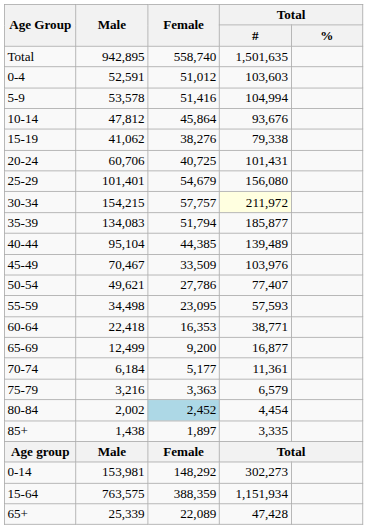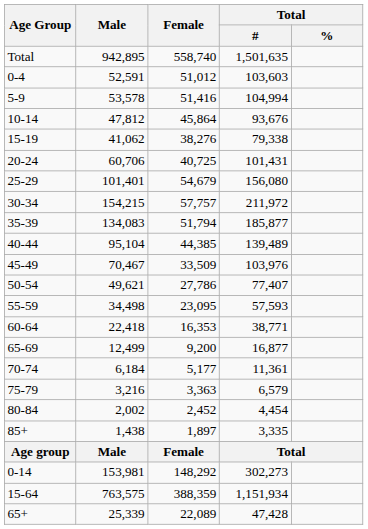(267, 202) lightyellow background -> (267, 202) no background
(202, 410) lightblue background -> (202, 410) no background
